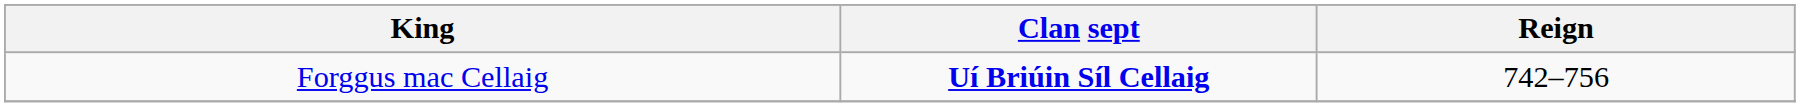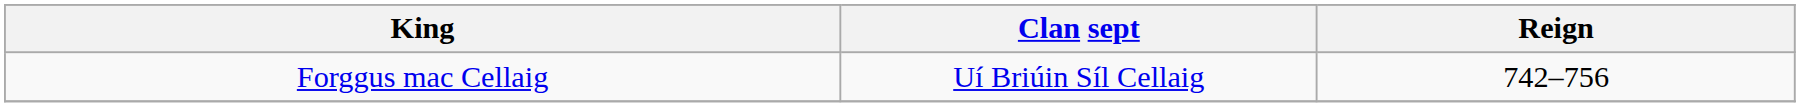(1079, 76) bold -> (1079, 76) normal
